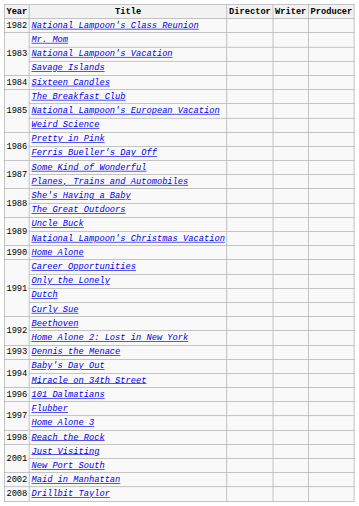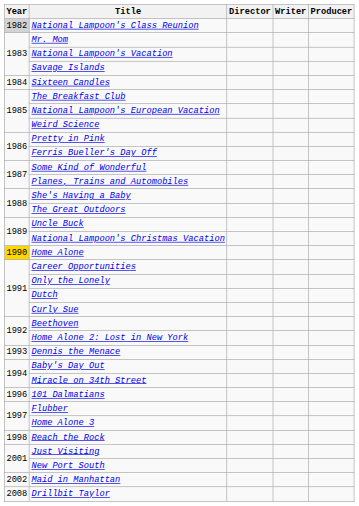(17, 26) no background -> (17, 26) lightgrey background
(17, 253) no background -> (17, 253) gold background
